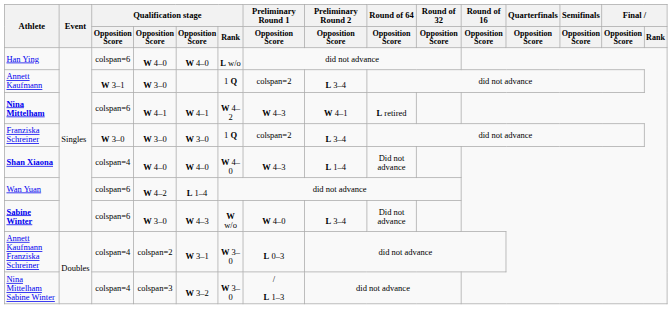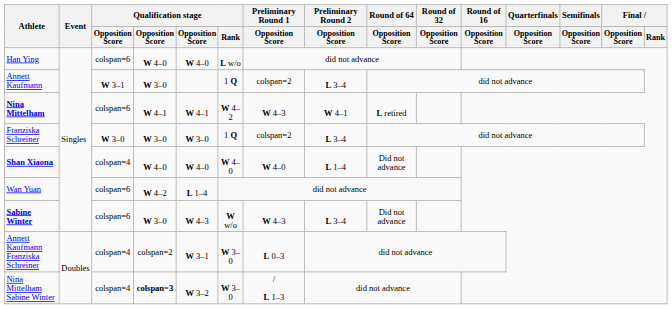(274, 167) W 4–3 -> (274, 167) W 4–0
(274, 221) W 4–0 -> (274, 221) W 4–3
(155, 288) normal -> (155, 288) bold
